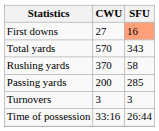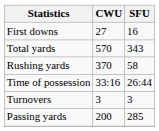(133, 31) lightsalmon background -> (133, 31) no background
rows swapped: (37, 83) <-> (49, 117)
